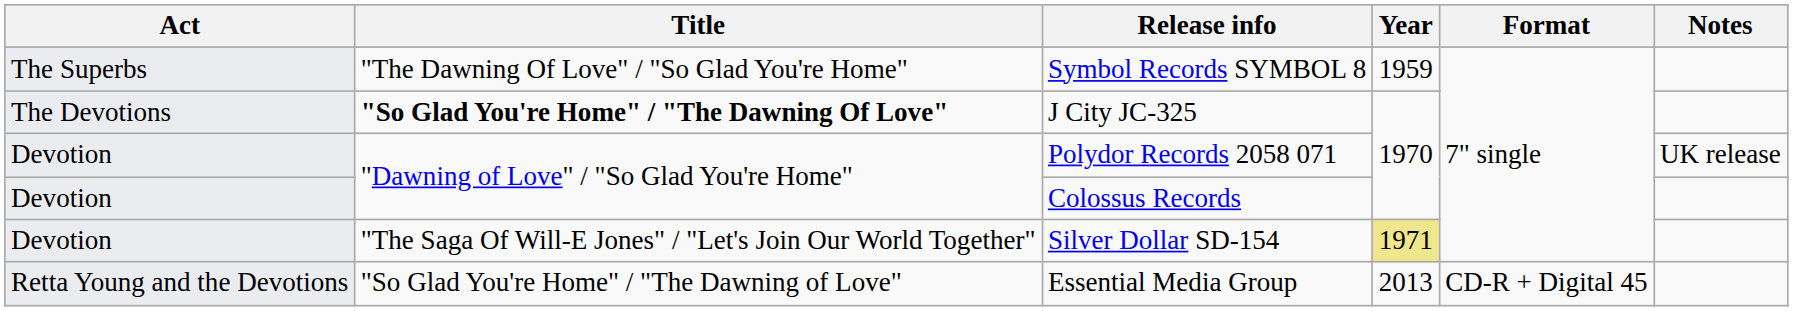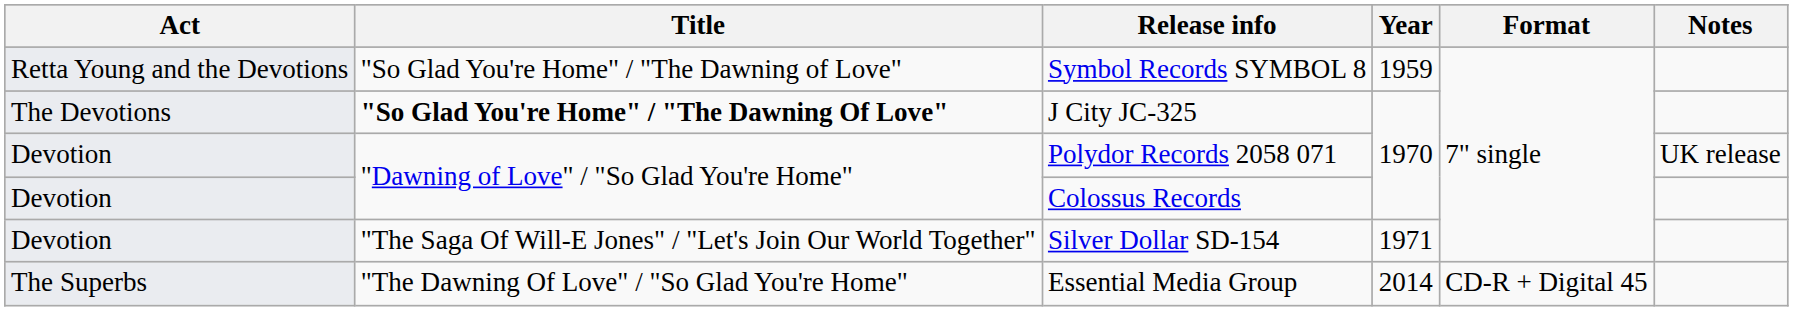(79, 68) The Superbs -> (180, 68) Retta Young and the Devotions
(634, 68) "The Dawning Of Love" / "So Glad You're Home" -> (631, 68) "So Glad You're Home" / "The Dawning of Love"
(1406, 240) khaki background -> (1406, 240) no background
(180, 283) Retta Young and the Devotions -> (79, 283) The Superbs
(631, 283) "So Glad You're Home" / "The Dawning of Love" -> (634, 283) "The Dawning Of Love" / "So Glad You're Home"
(1406, 283) 2013 -> (1406, 283) 2014
